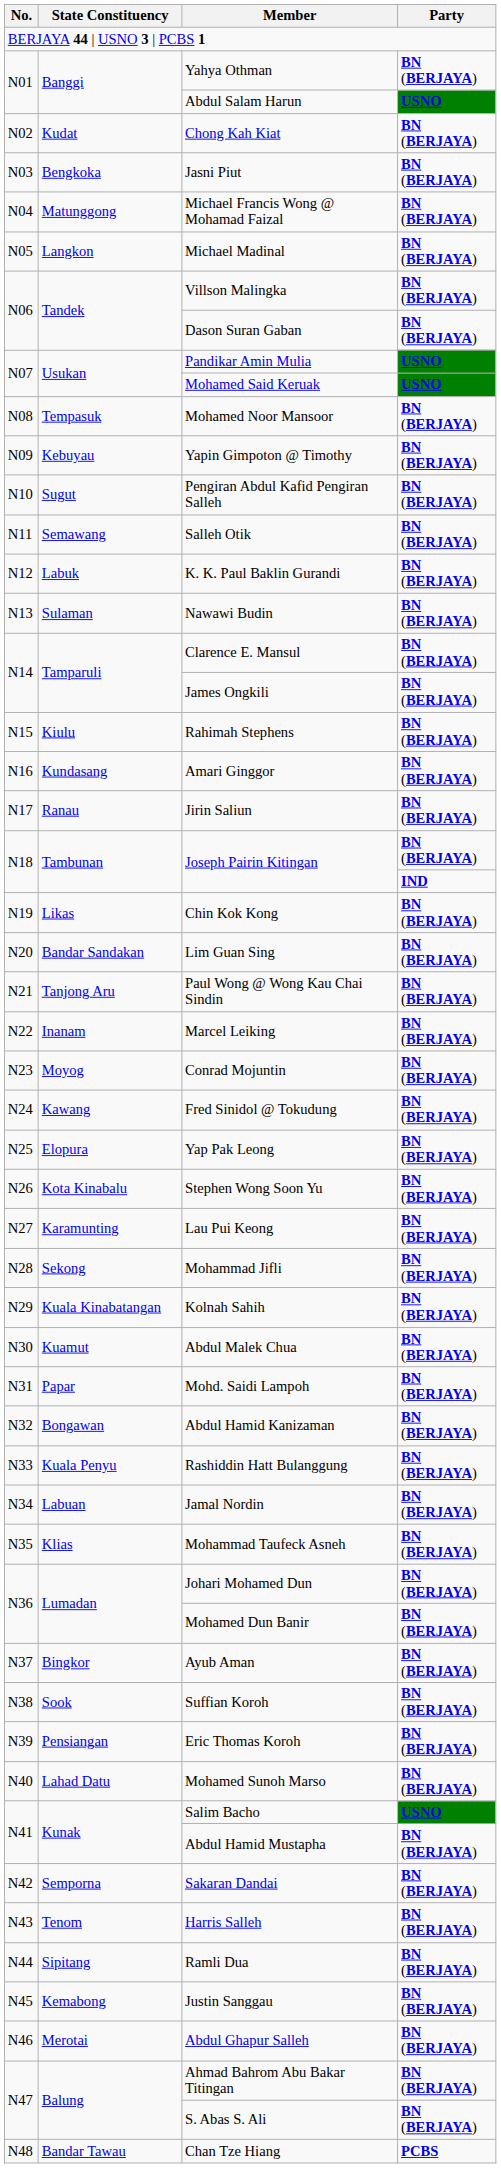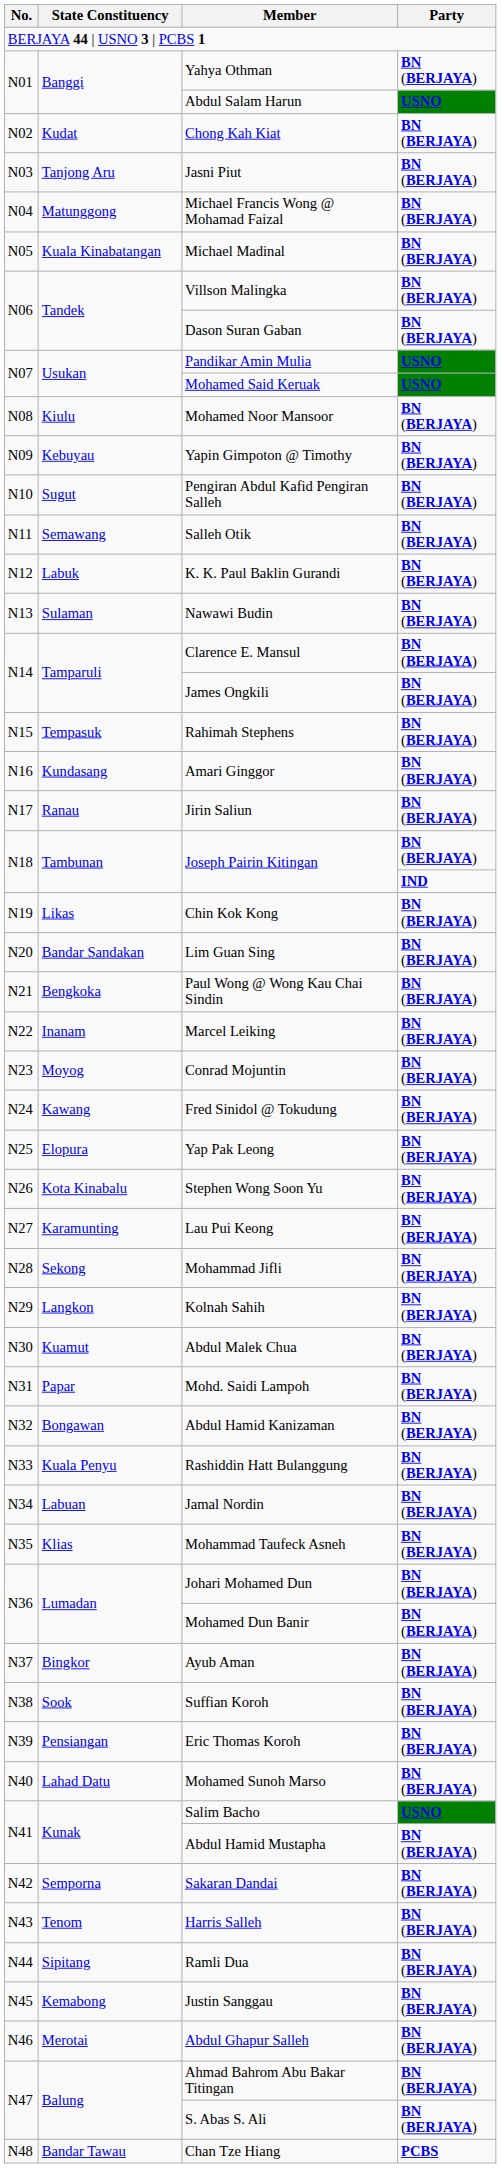(71, 172) Bengkoka -> (78, 172) Tanjong Aru
(68, 251) Langkon -> (101, 251) Kuala Kinabatangan
(72, 415) Tempasuk -> (58, 415) Kiulu
(58, 731) Kiulu -> (72, 731) Tempasuk
(78, 991) Tanjong Aru -> (71, 991) Bengkoka
(101, 1307) Kuala Kinabatangan -> (68, 1307) Langkon
